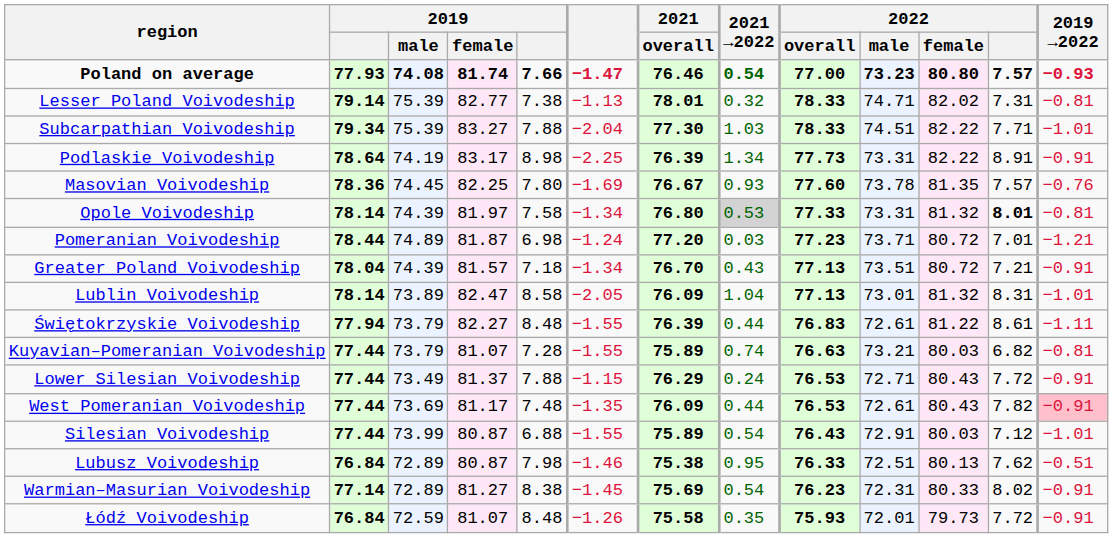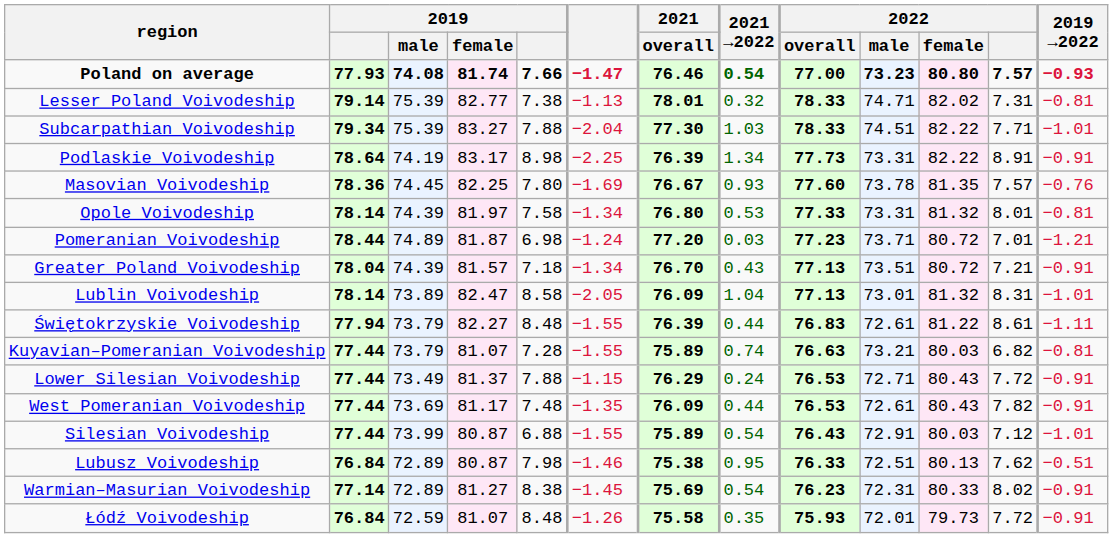(744, 213) lightgrey background -> (744, 213) no background
(1013, 213) bold -> (1013, 213) normal
(1068, 407) pink background -> (1068, 407) no background
